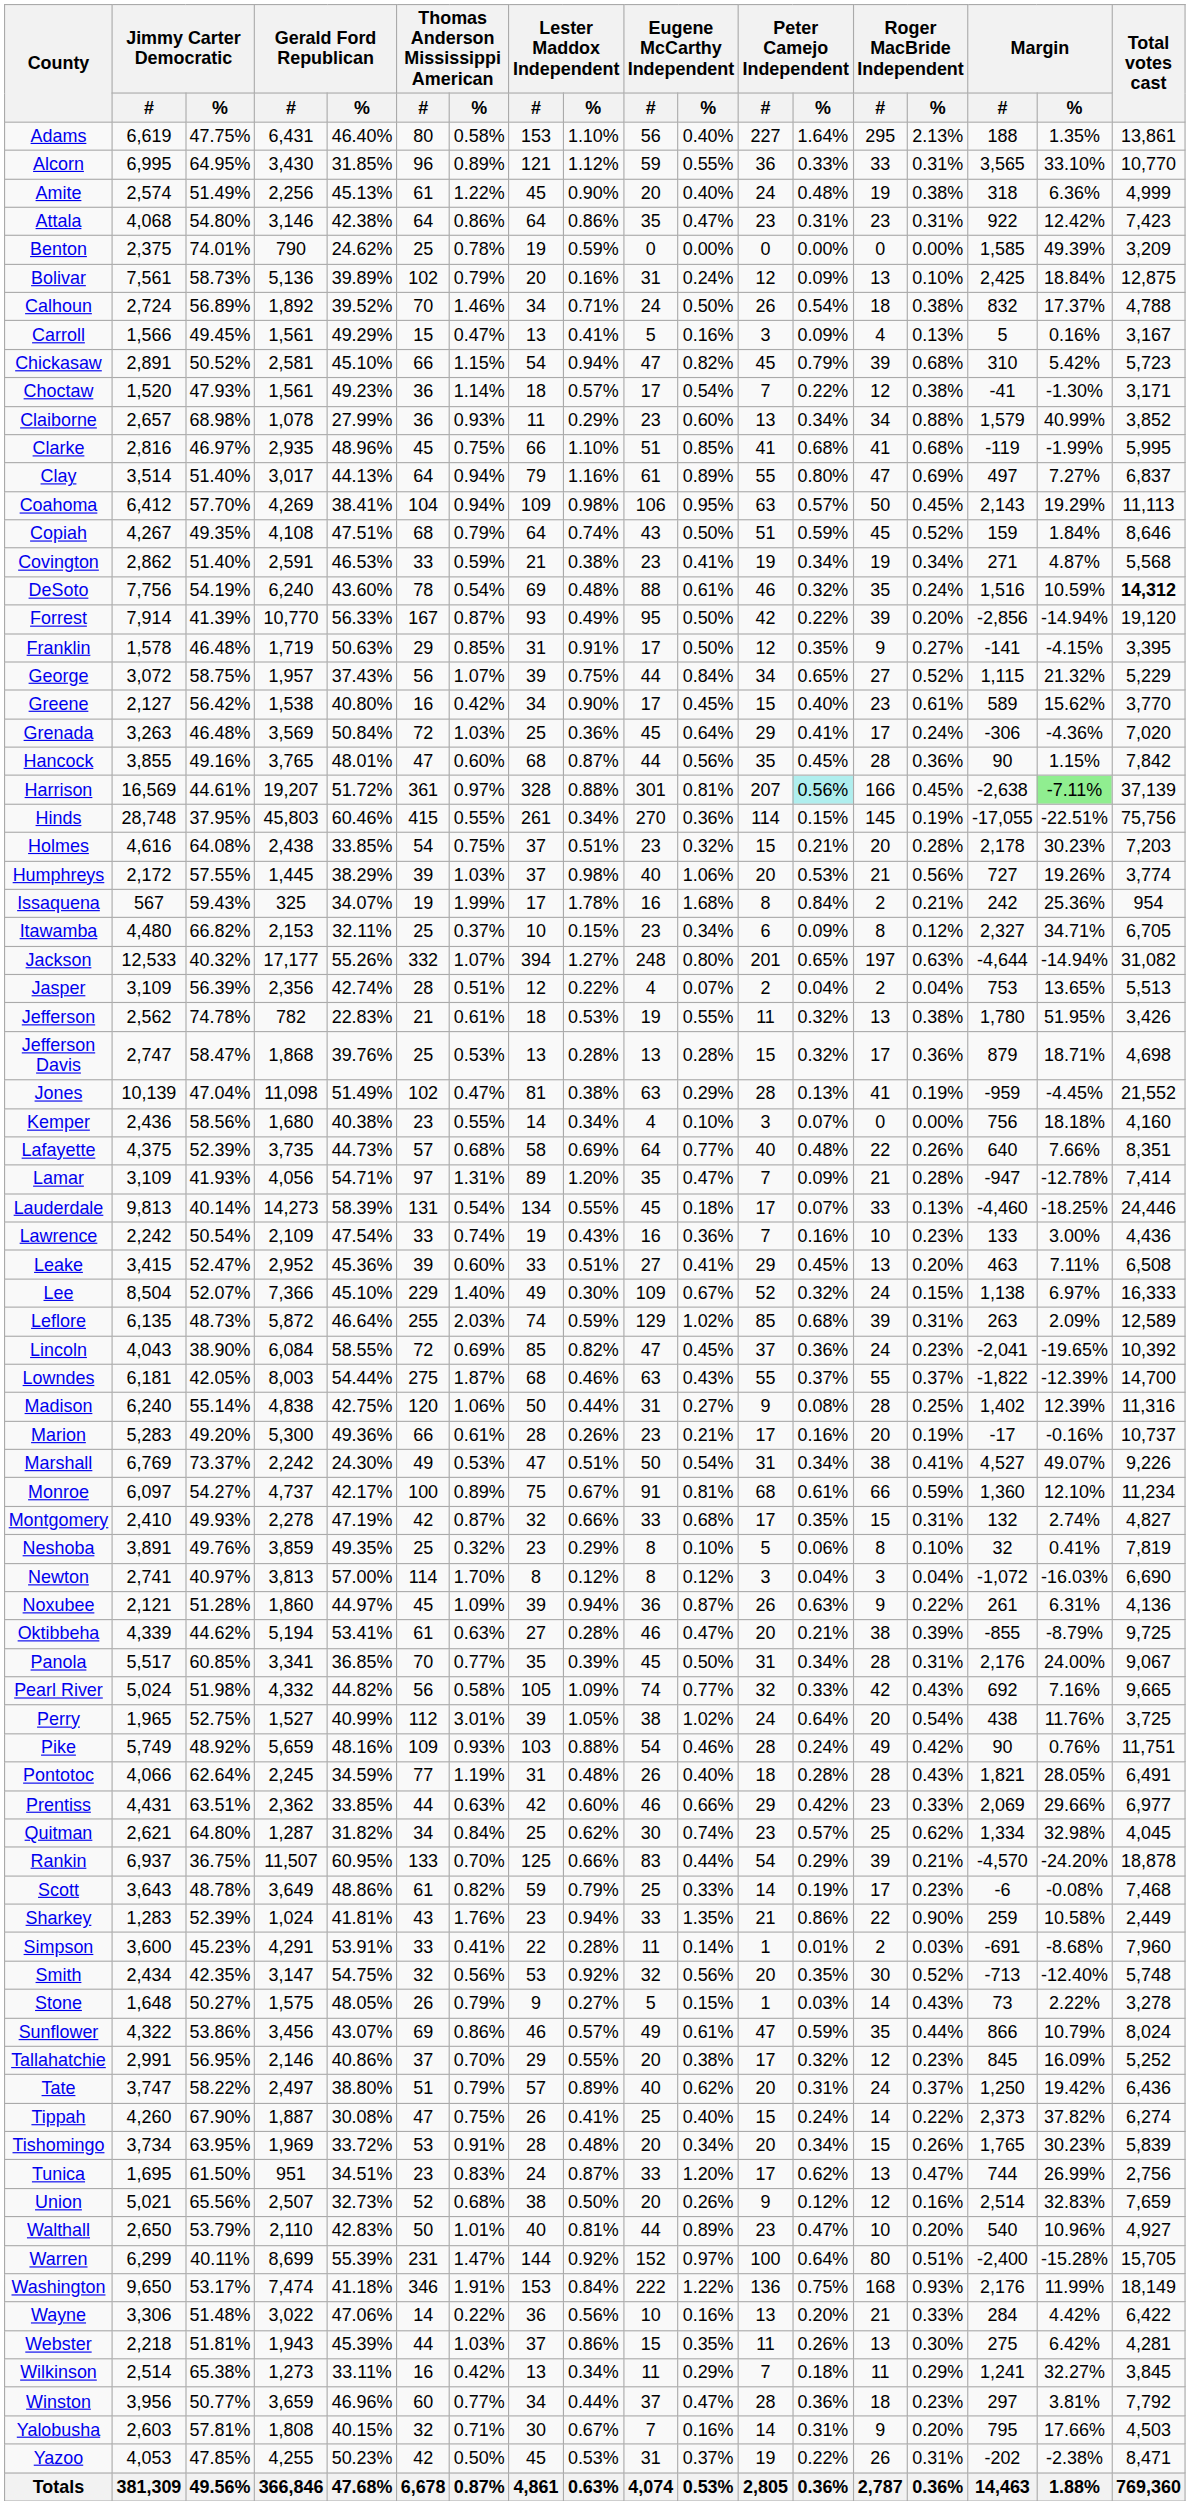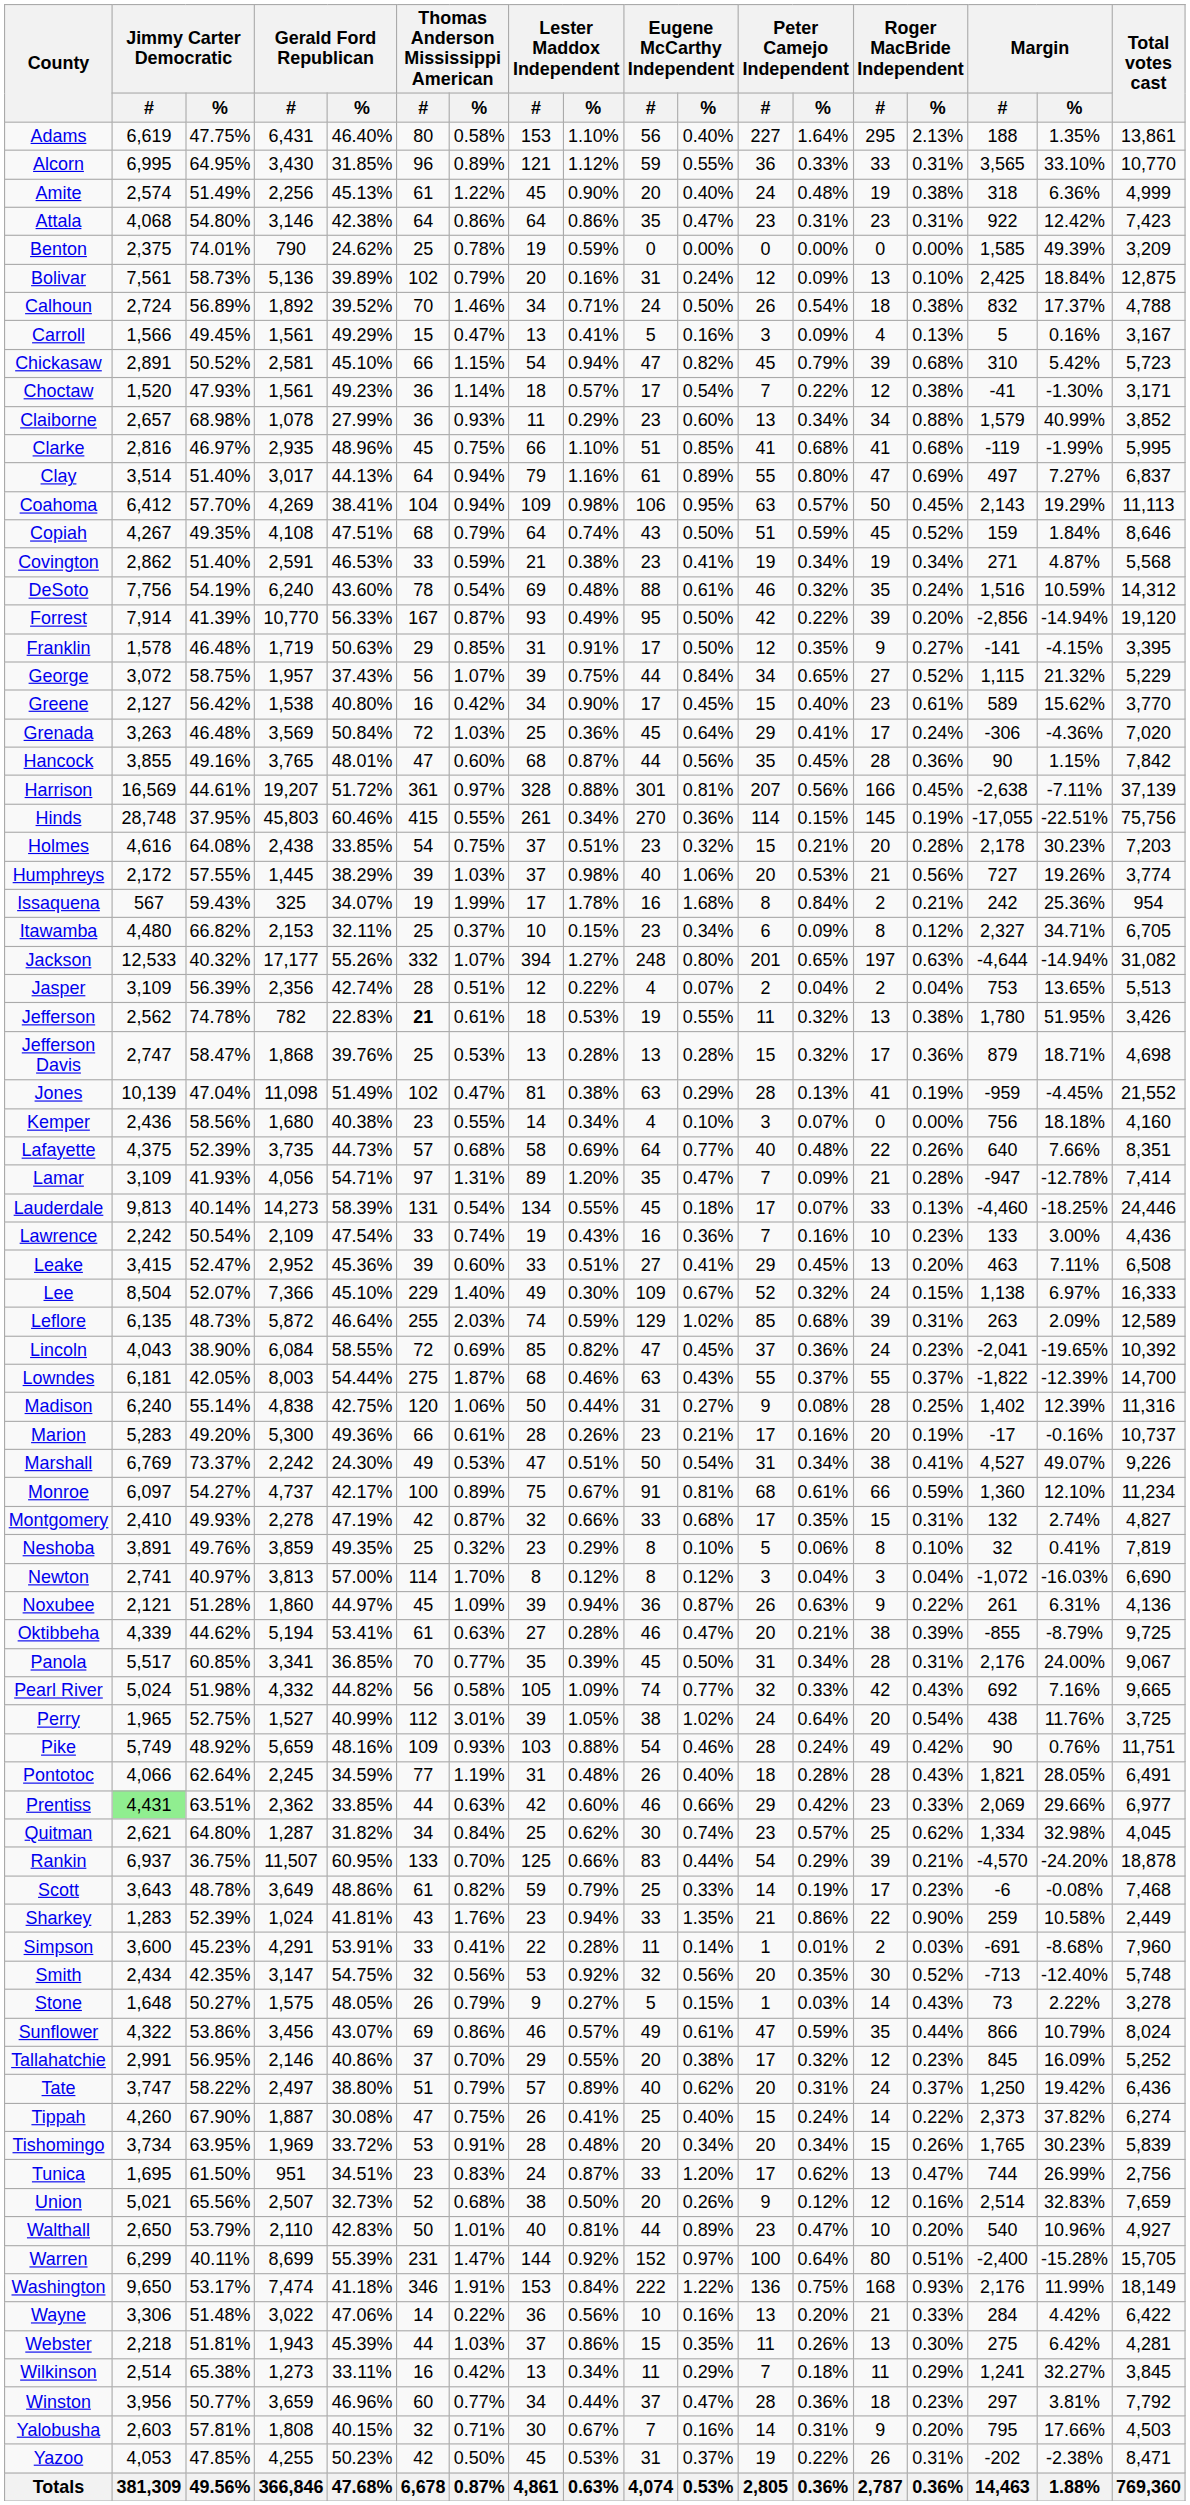(1148, 590) bold -> (1148, 590) normal
(823, 789) paleturquoise background -> (823, 789) no background
(1074, 789) lightgreen background -> (1074, 789) no background
(423, 1017) normal -> (423, 1017) bold
(149, 1804) no background -> (149, 1804) lightgreen background
